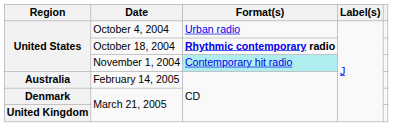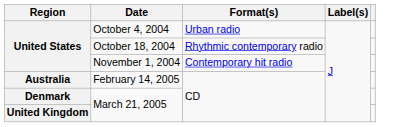(260, 46) bold -> (254, 46) normal
(239, 63) paleturquoise background -> (239, 63) no background
